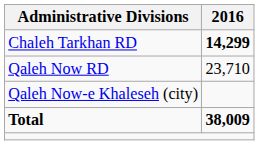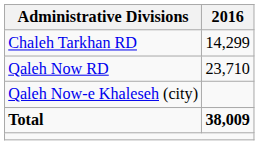(228, 42) bold -> (228, 42) normal
